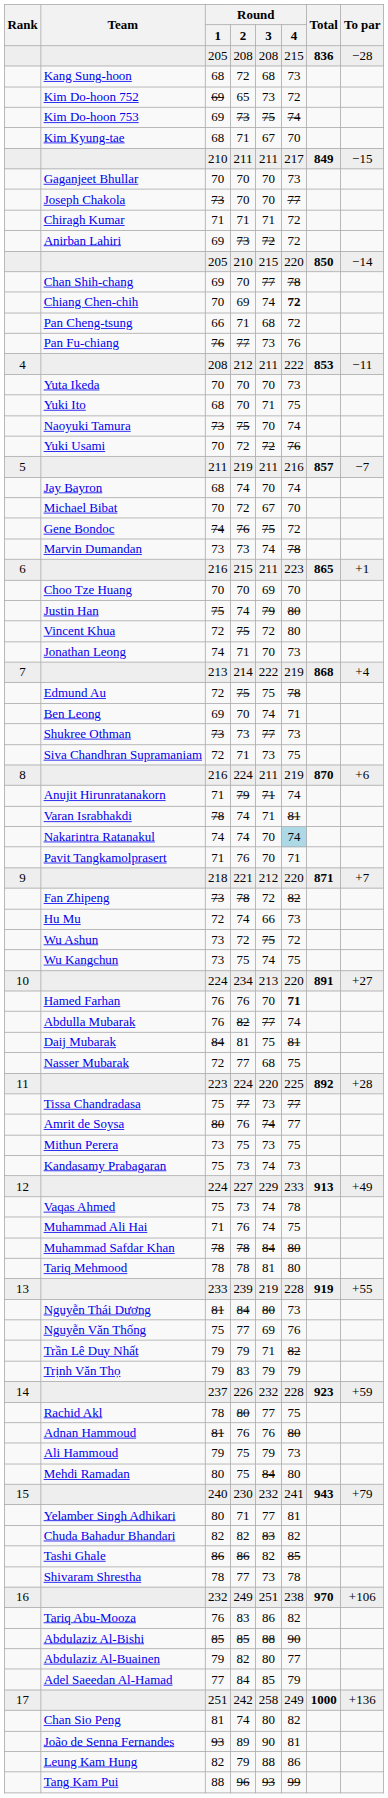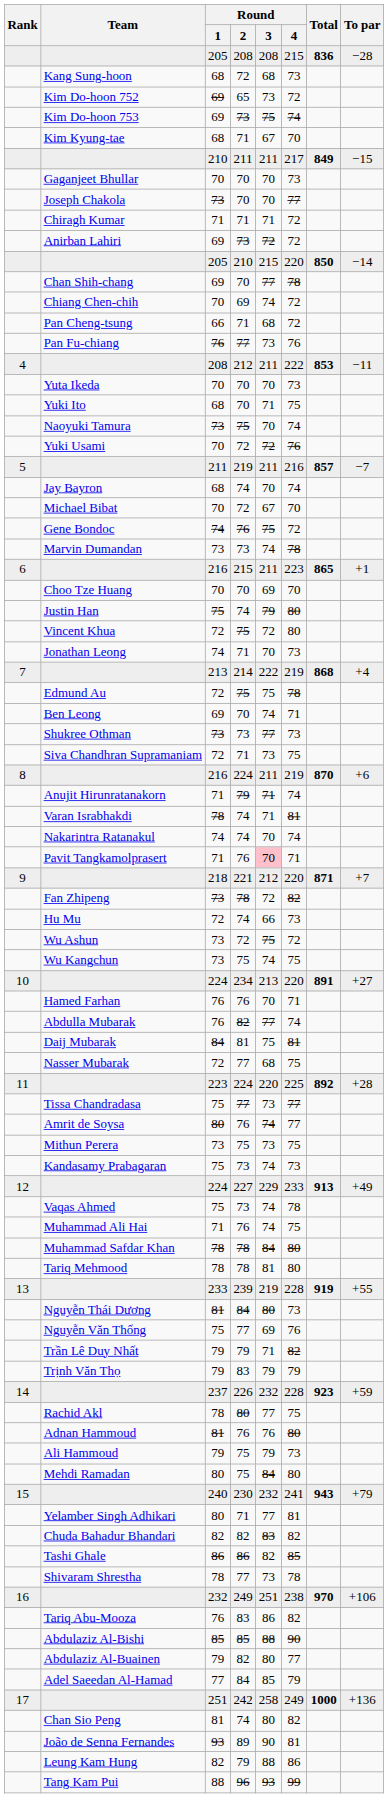(294, 302) bold -> (294, 302) normal
(294, 836) lightblue background -> (294, 836) no background
(269, 857) no background -> (269, 857) pink background
(294, 1001) bold -> (294, 1001) normal
